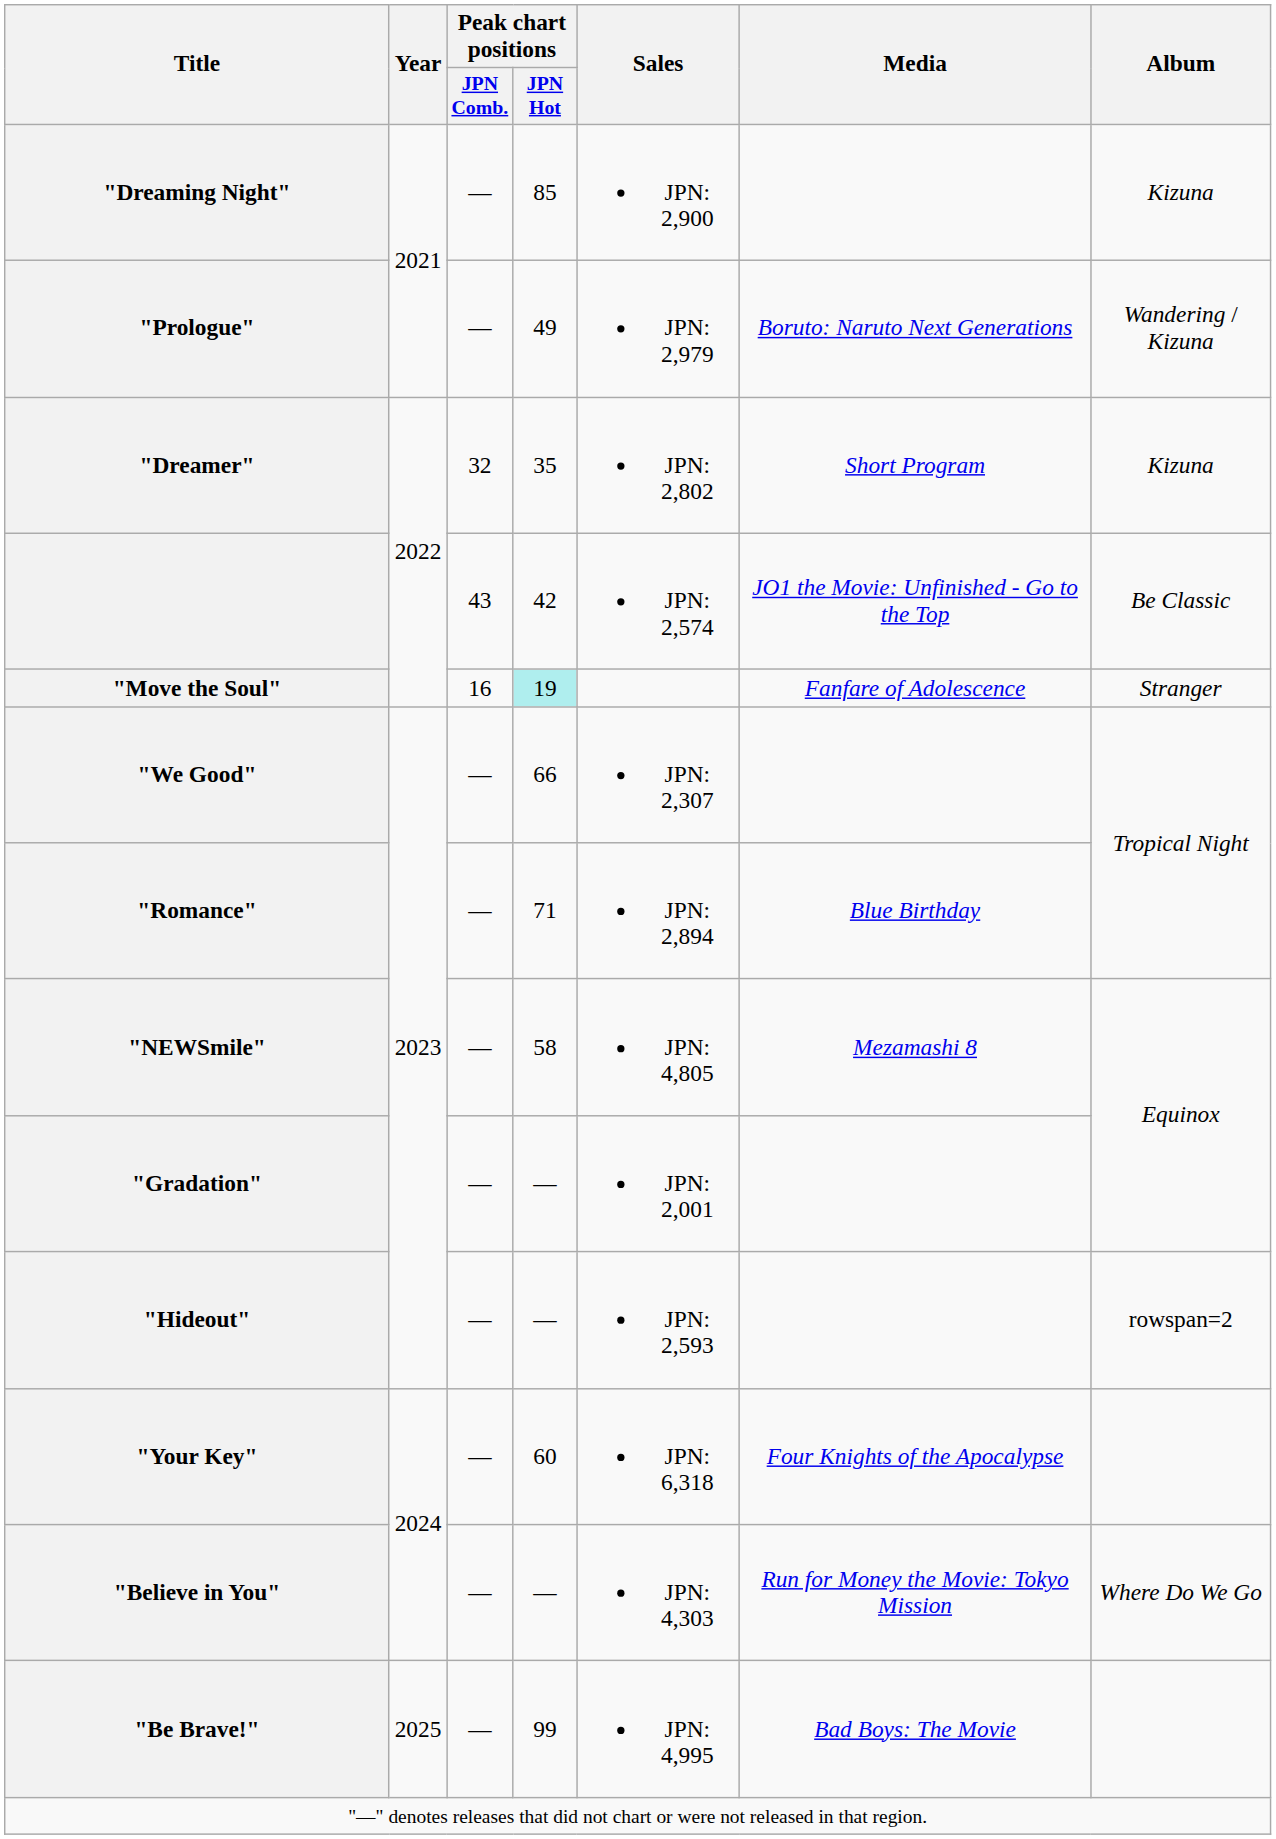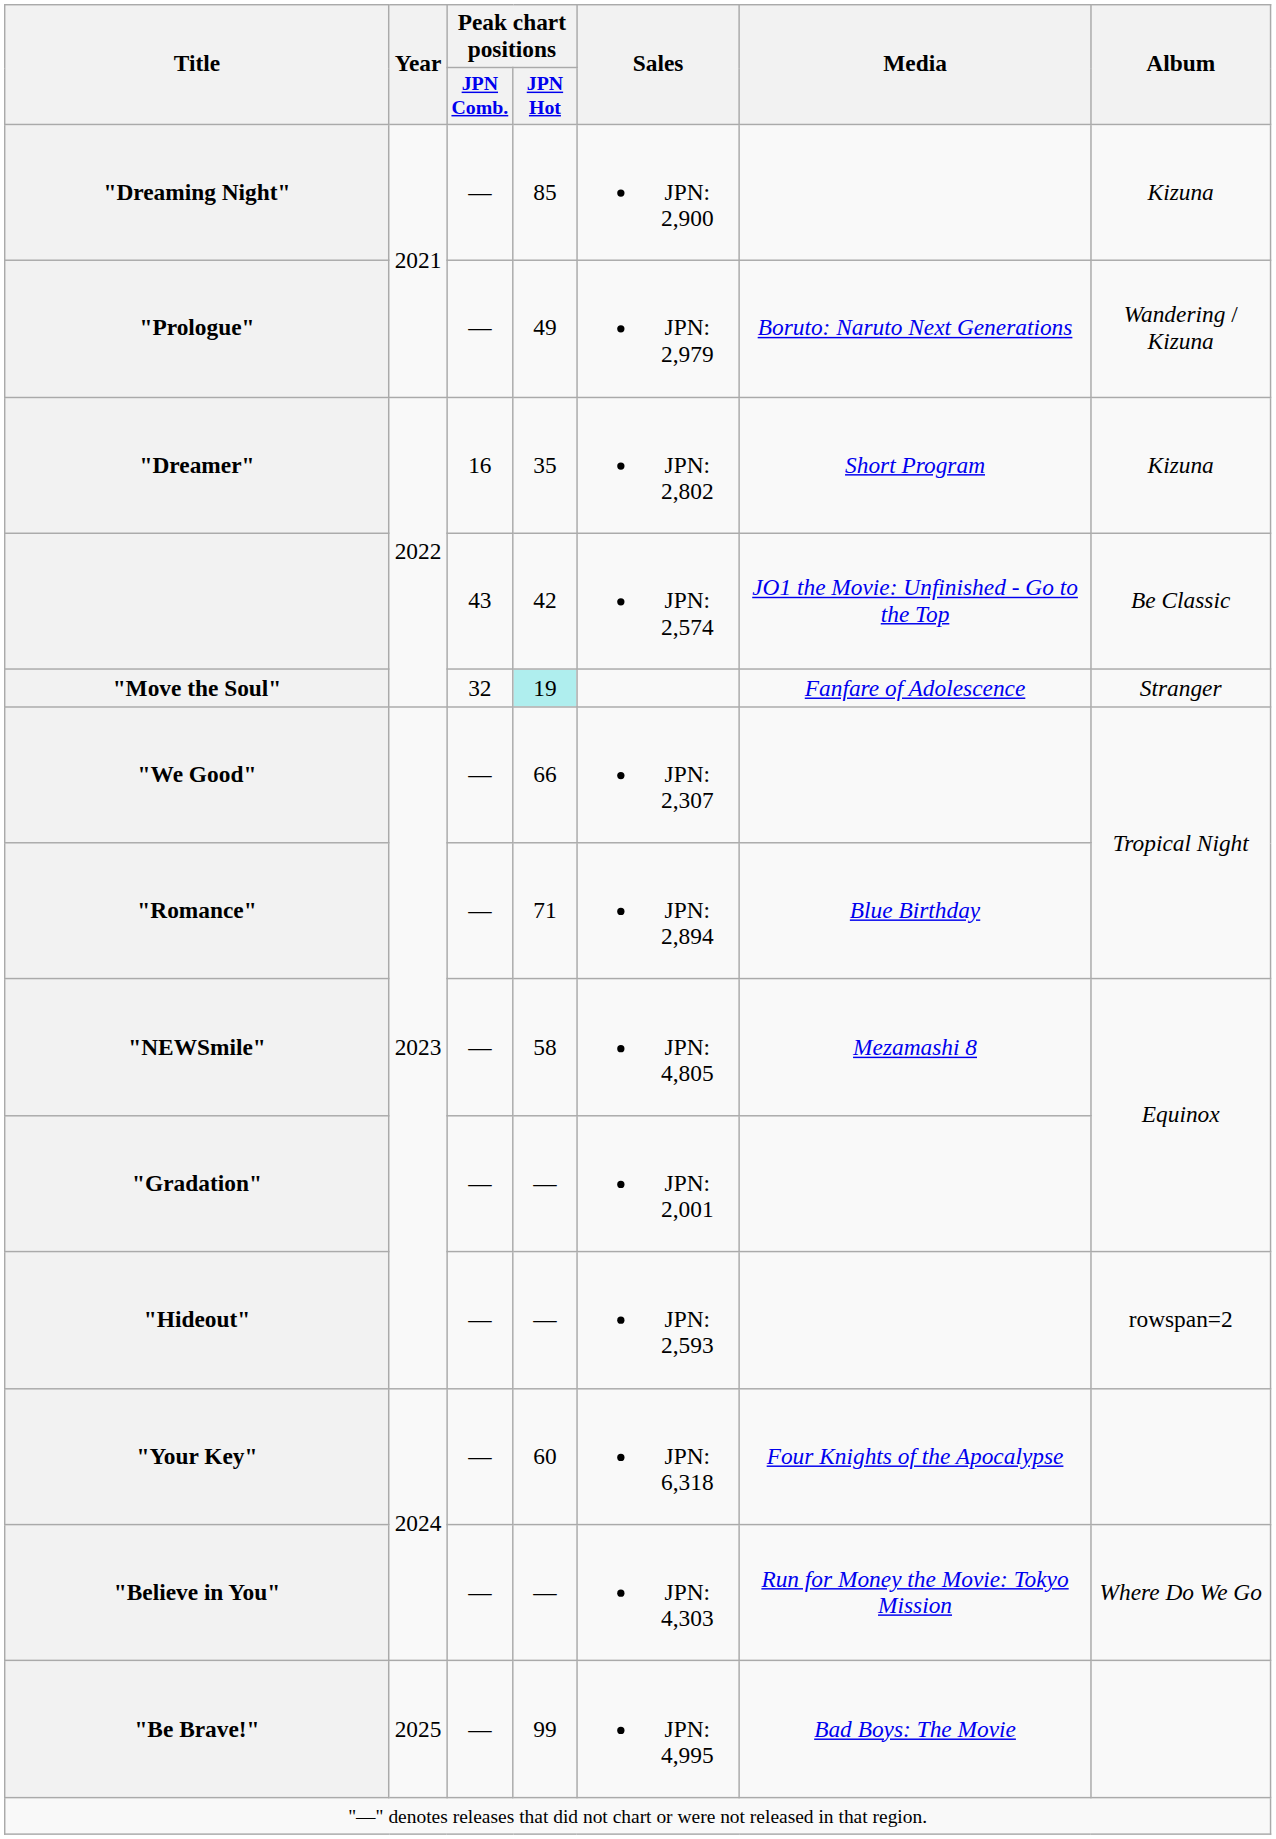(480, 464) 32 -> (480, 464) 16
(480, 687) 16 -> (480, 687) 32
